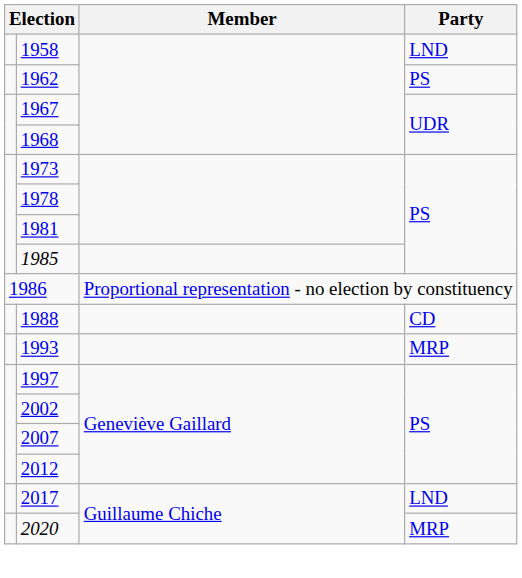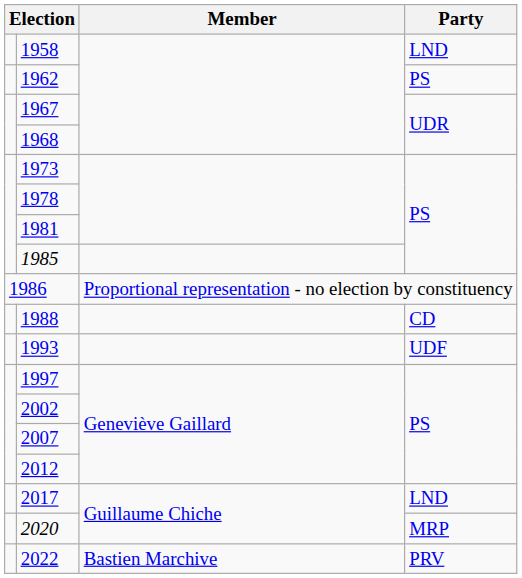(429, 348) MRP -> (428, 348) UDF
+ row: (40, 558)
